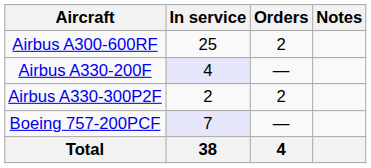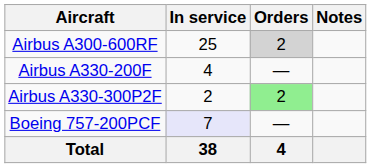(281, 44) no background -> (281, 44) lightgrey background
(208, 70) lavender background -> (208, 70) no background
(281, 96) no background -> (281, 96) lightgreen background
